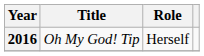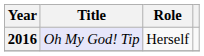(92, 39) no background -> (92, 39) lavender background
